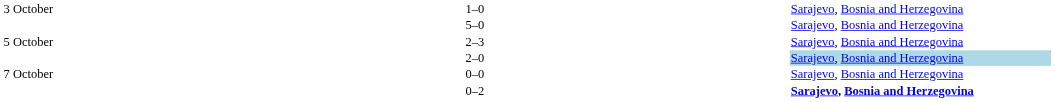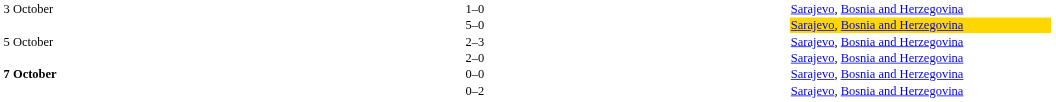(877, 25) no background -> (877, 25) gold background
(877, 58) lightblue background -> (877, 58) no background
(28, 74) normal -> (30, 74) bold
(882, 90) bold -> (877, 90) normal
